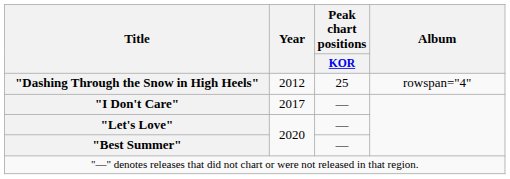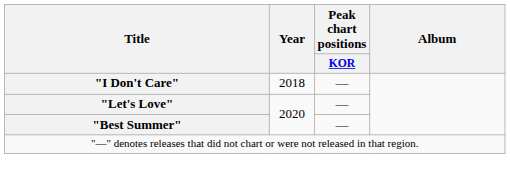- row: (137, 83)
(292, 104) 2017 -> (292, 83) 2018
